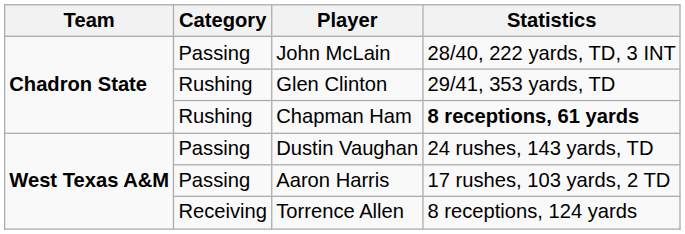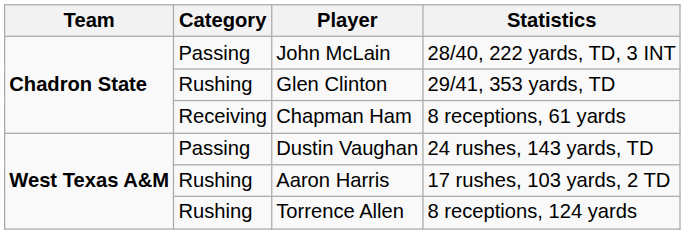(215, 116) Rushing -> (223, 116) Receiving
(533, 116) bold -> (527, 116) normal
(214, 180) Passing -> (215, 180) Rushing
(223, 212) Receiving -> (215, 212) Rushing
